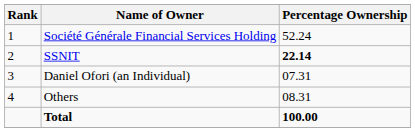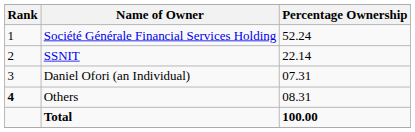(297, 55) bold -> (297, 55) normal
(11, 96) normal -> (11, 96) bold
